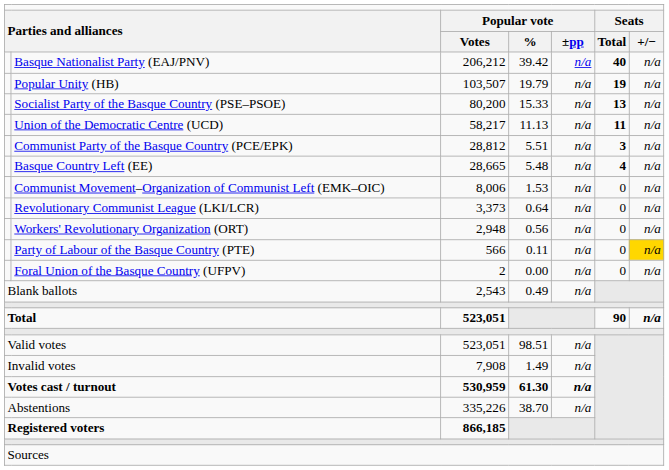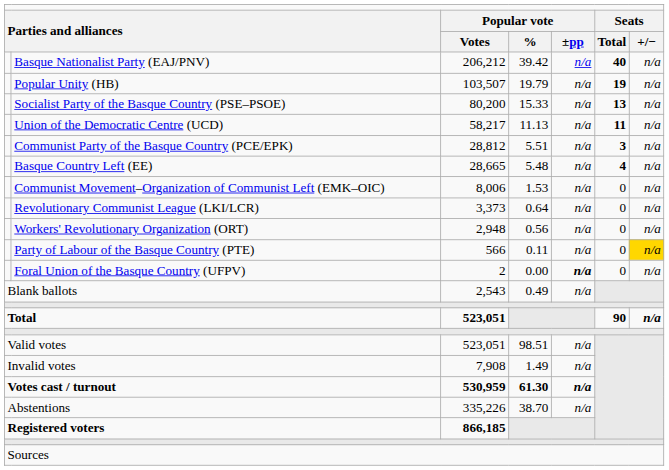(583, 270) normal -> (583, 270) bold
